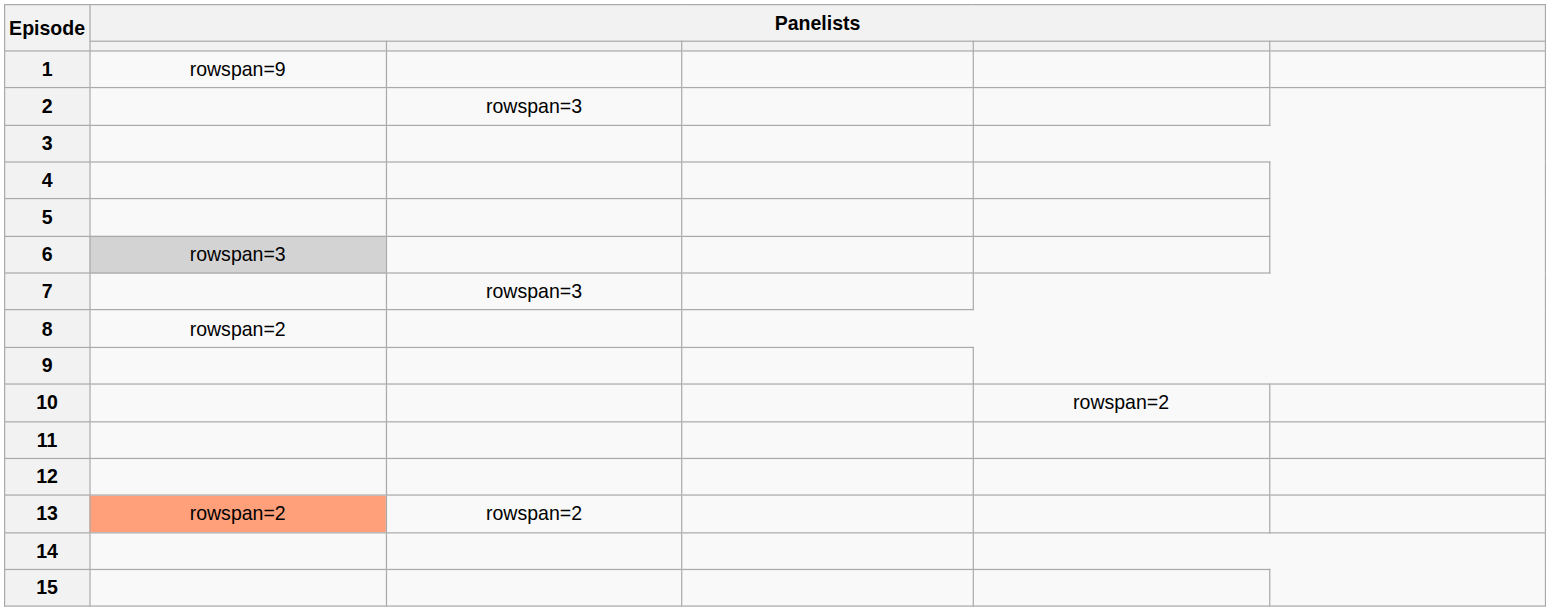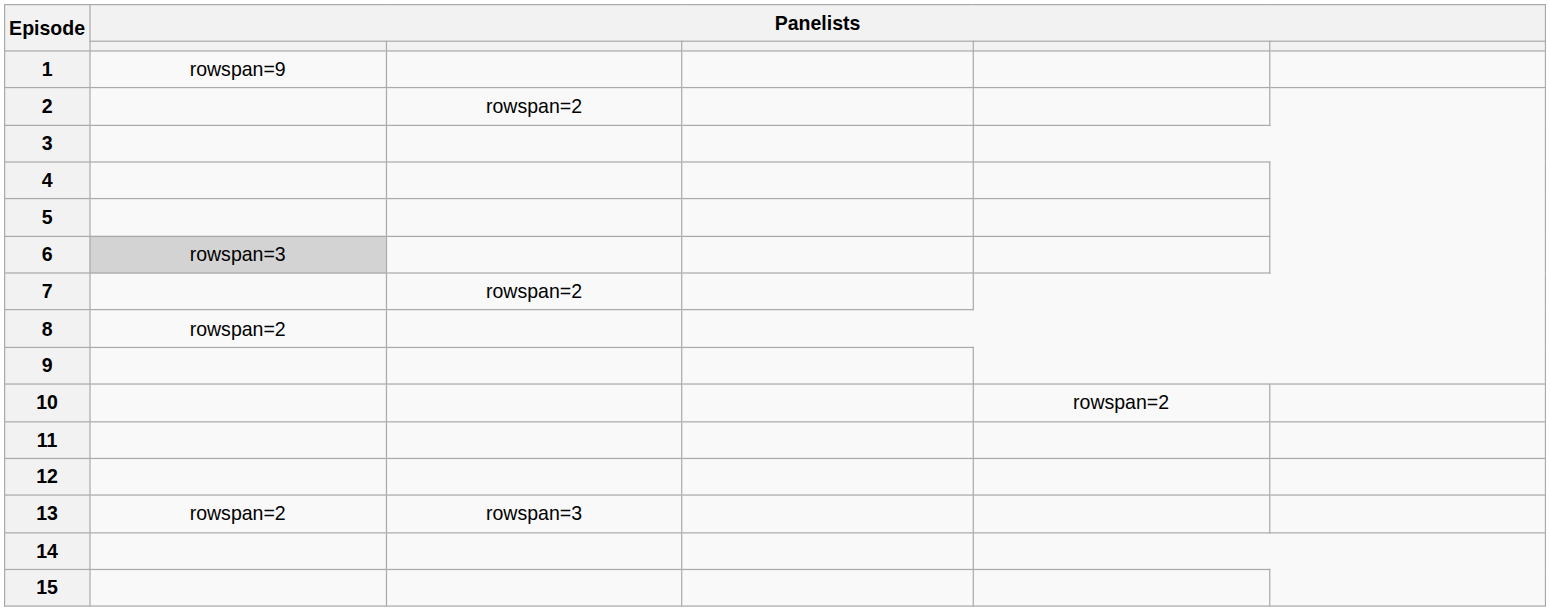(534, 106) rowspan=3 -> (534, 106) rowspan=2
(534, 292) rowspan=3 -> (534, 292) rowspan=2
(238, 514) lightsalmon background -> (238, 514) no background
(534, 514) rowspan=2 -> (534, 514) rowspan=3
